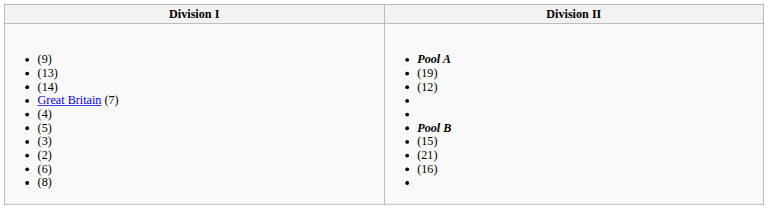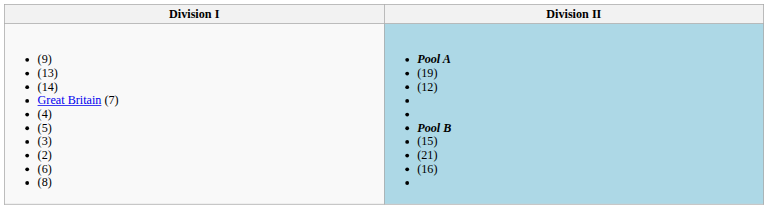(574, 121) no background -> (574, 121) lightblue background
